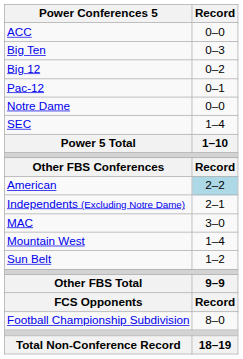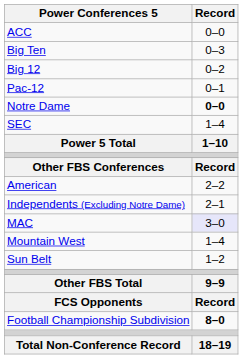(215, 106) normal -> (215, 106) bold
(215, 185) lightblue background -> (215, 185) no background
(215, 222) no background -> (215, 222) lavender background
(215, 320) normal -> (215, 320) bold
